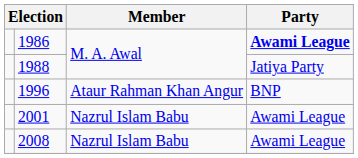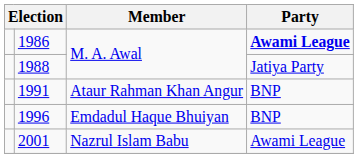+ row: (34, 91)
(157, 91) Ataur Rahman Khan Angur -> (149, 116) Emdadul Haque Bhuiyan
- row: (34, 141)
